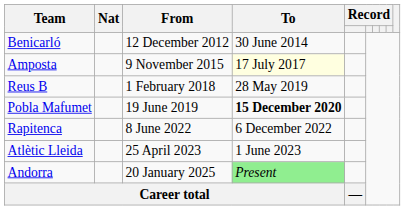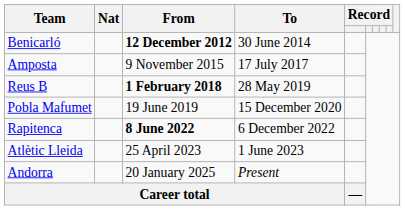(177, 43) normal -> (179, 43) bold
(270, 64) lightyellow background -> (273, 64) no background
(170, 86) normal -> (173, 86) bold
(288, 107) bold -> (290, 107) normal
(158, 129) normal -> (160, 129) bold
(256, 172) lightgreen background -> (259, 172) no background
